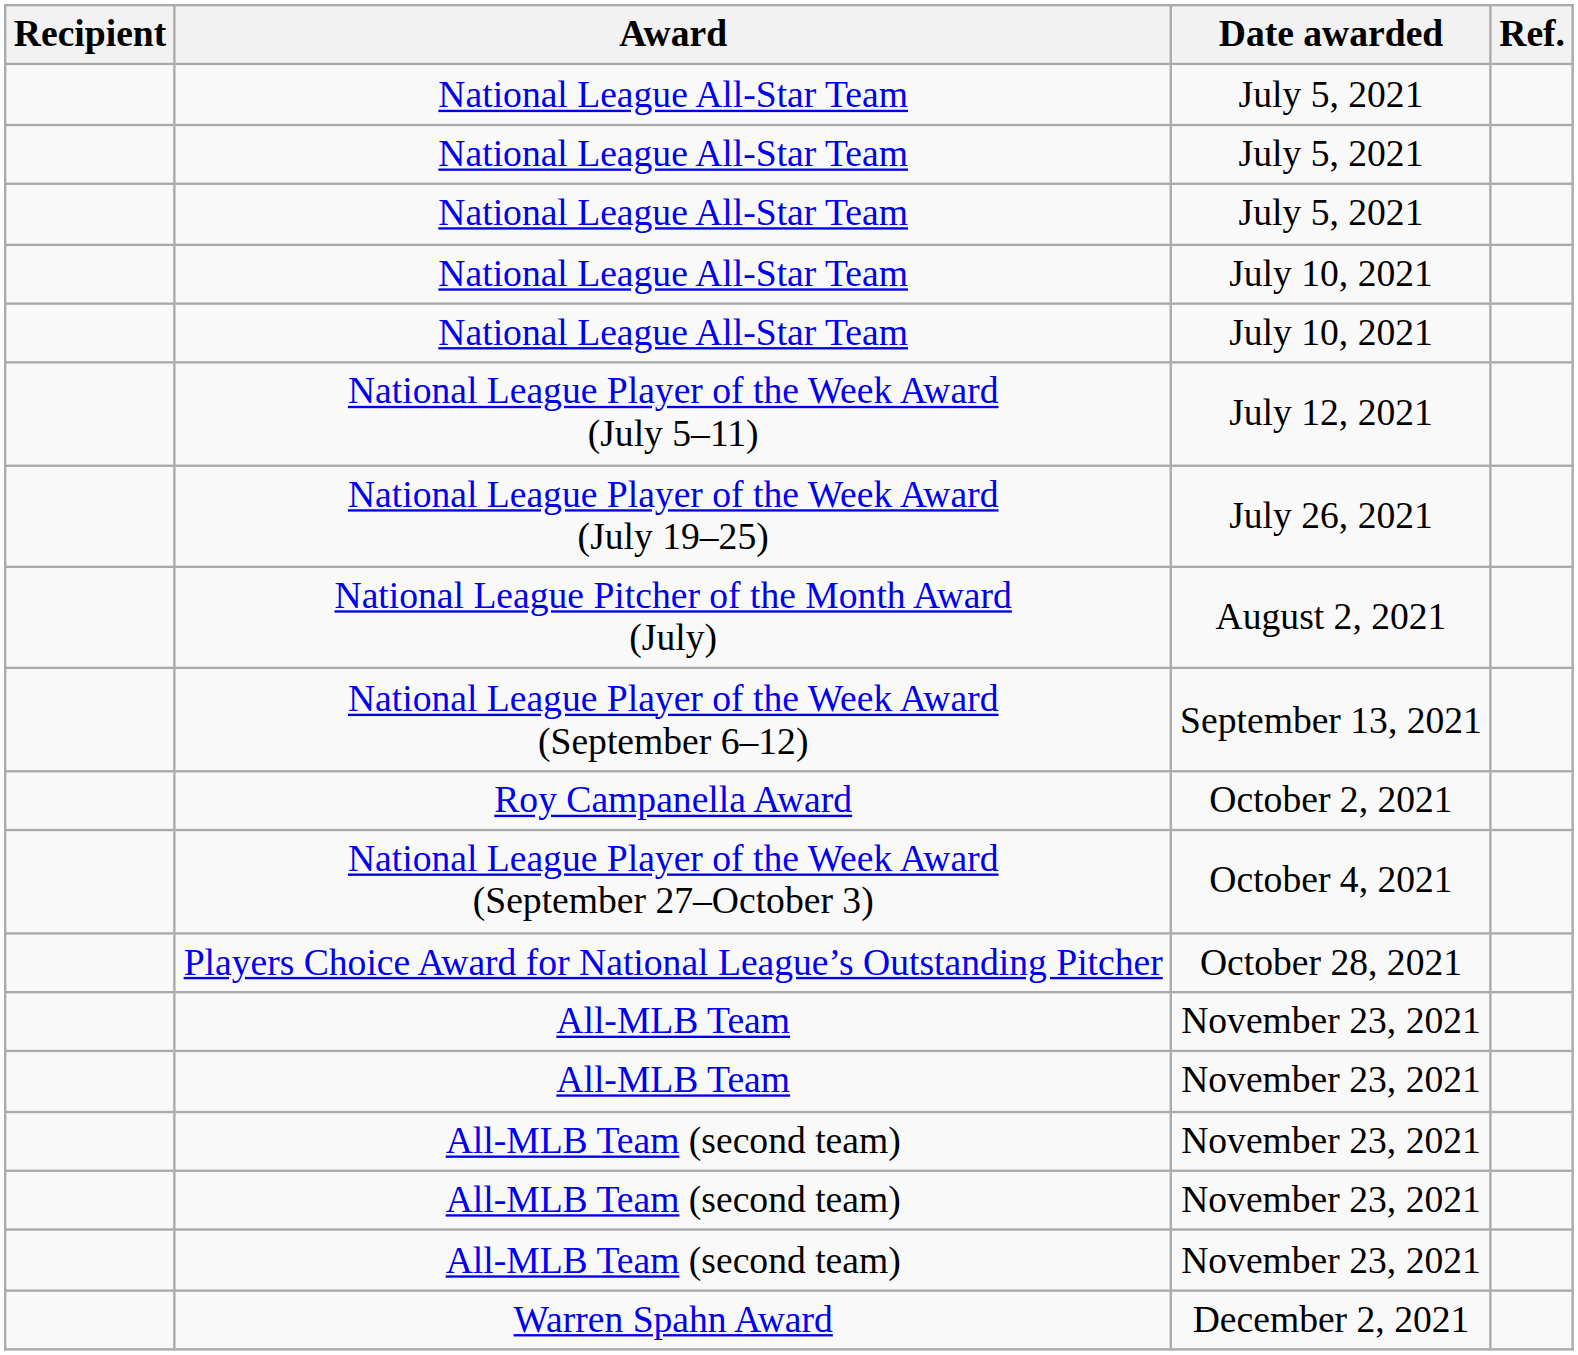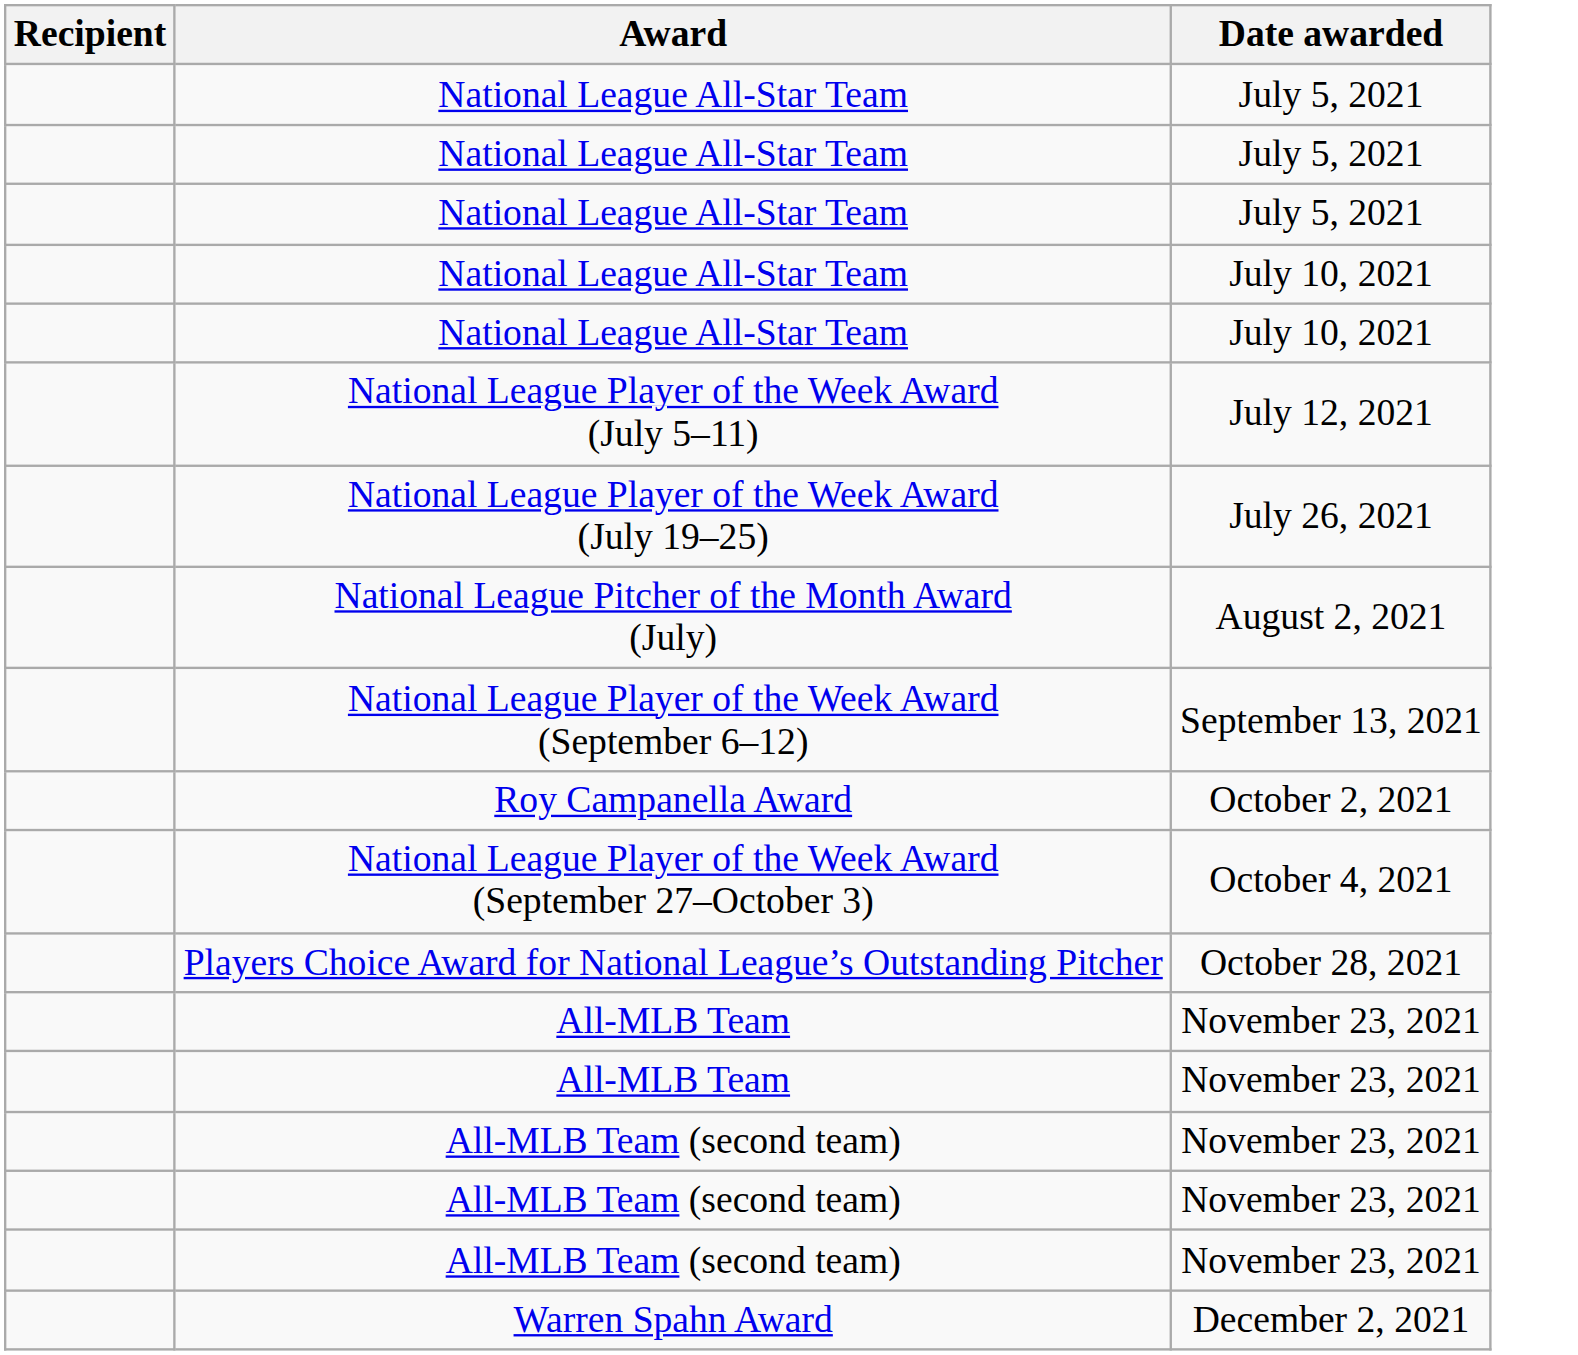- column: (1532, 34)
